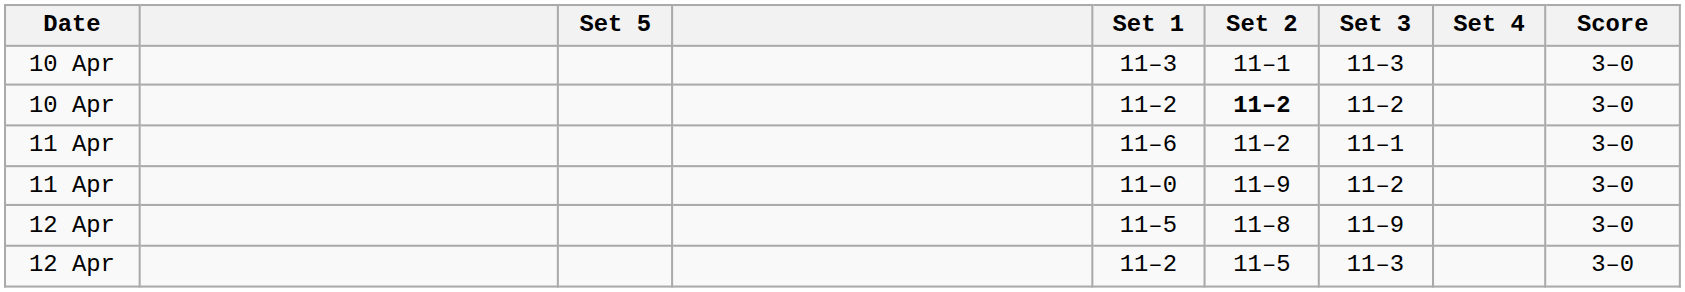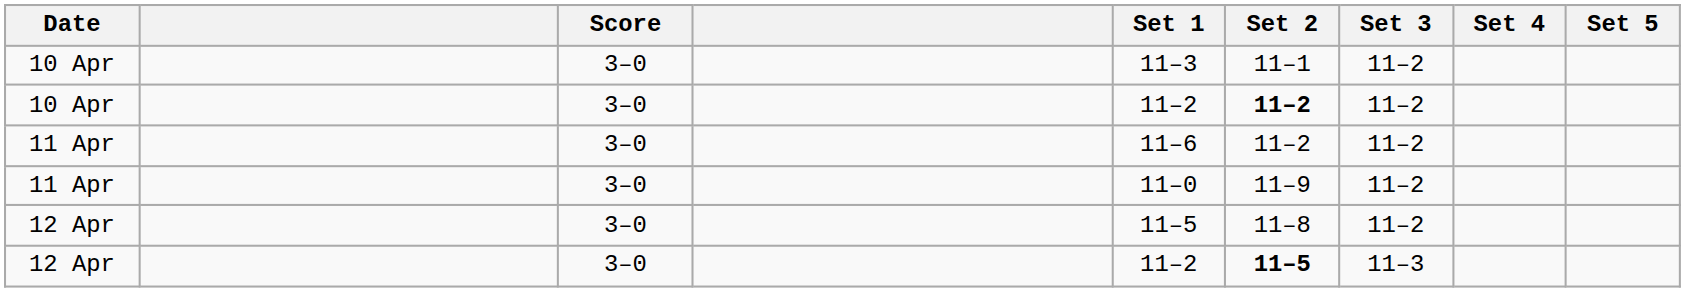columns swapped: (1613, 25) <-> (615, 25)
(1375, 65) 11–3 -> (1396, 65) 11–2
(1375, 145) 11–1 -> (1396, 145) 11–2
(1375, 225) 11–9 -> (1396, 225) 11–2
(1262, 265) normal -> (1282, 265) bold
